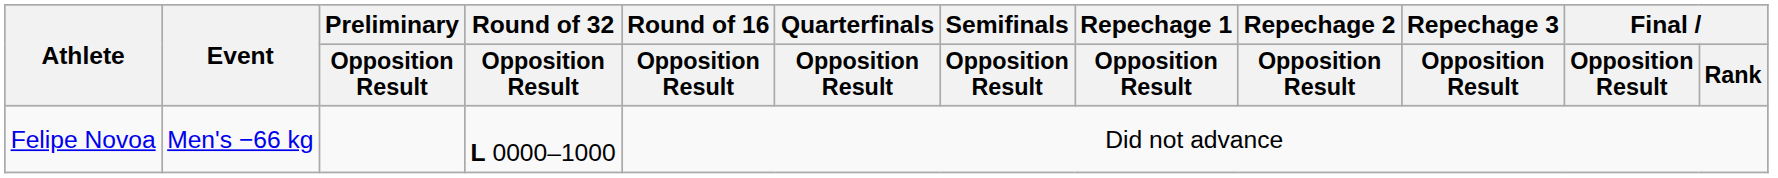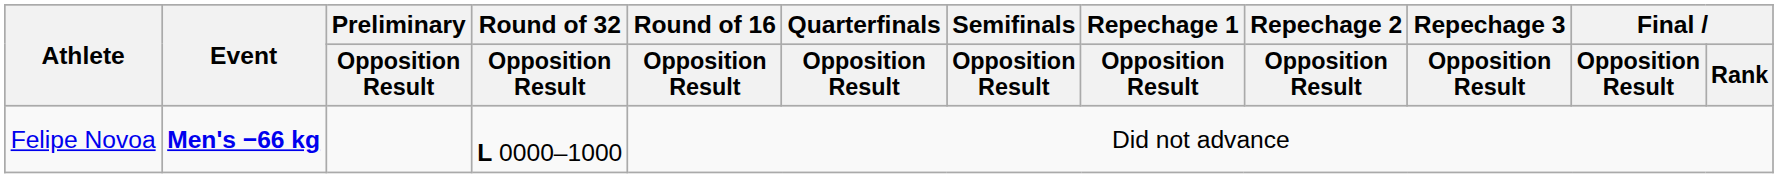(240, 140) normal -> (244, 140) bold
